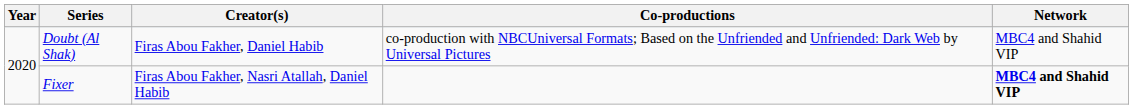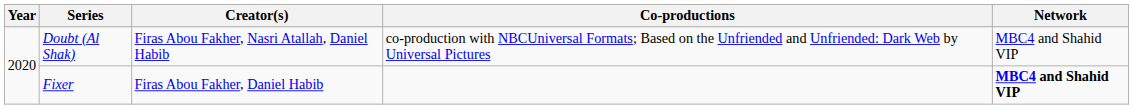(229, 46) Firas Abou Fakher, Daniel Habib -> (251, 46) Firas Abou Fakher, Nasri Atallah, Daniel Habib
(251, 84) Firas Abou Fakher, Nasri Atallah, Daniel Habib -> (229, 84) Firas Abou Fakher, Daniel Habib
